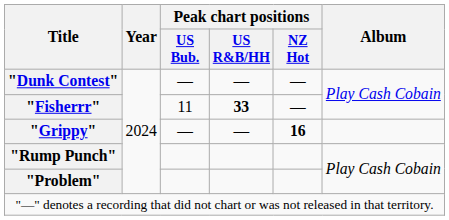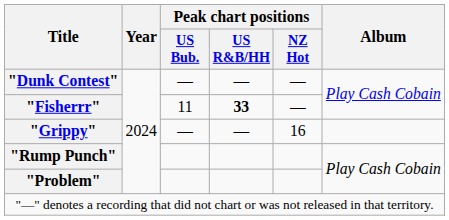(298, 131) bold -> (298, 131) normal
